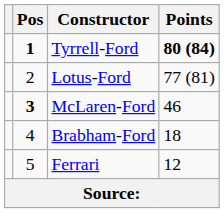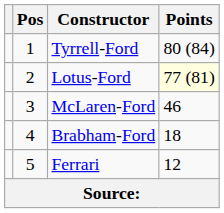(30, 48) bold -> (30, 48) normal
(189, 48) bold -> (189, 48) normal
(189, 77) no background -> (189, 77) lightyellow background
(30, 106) bold -> (30, 106) normal
